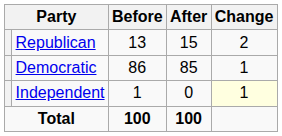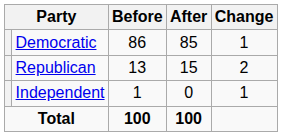rows swapped: (56, 67) <-> (56, 42)
(244, 93) lightyellow background -> (244, 93) no background
